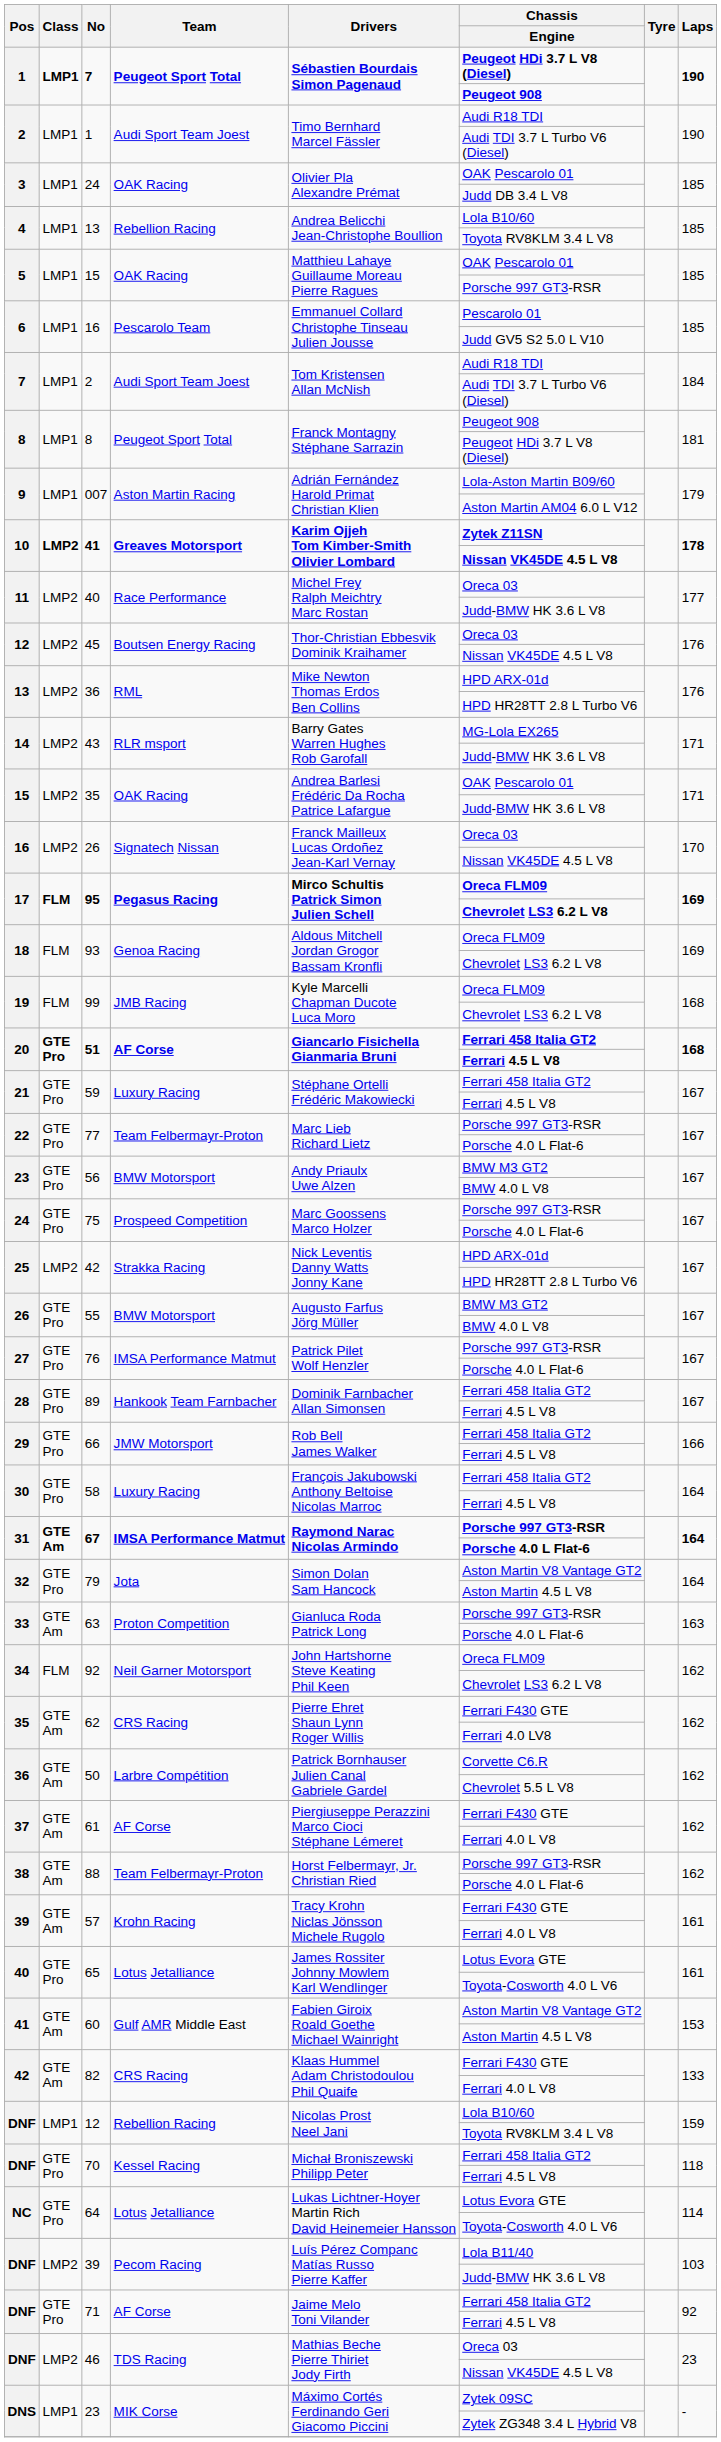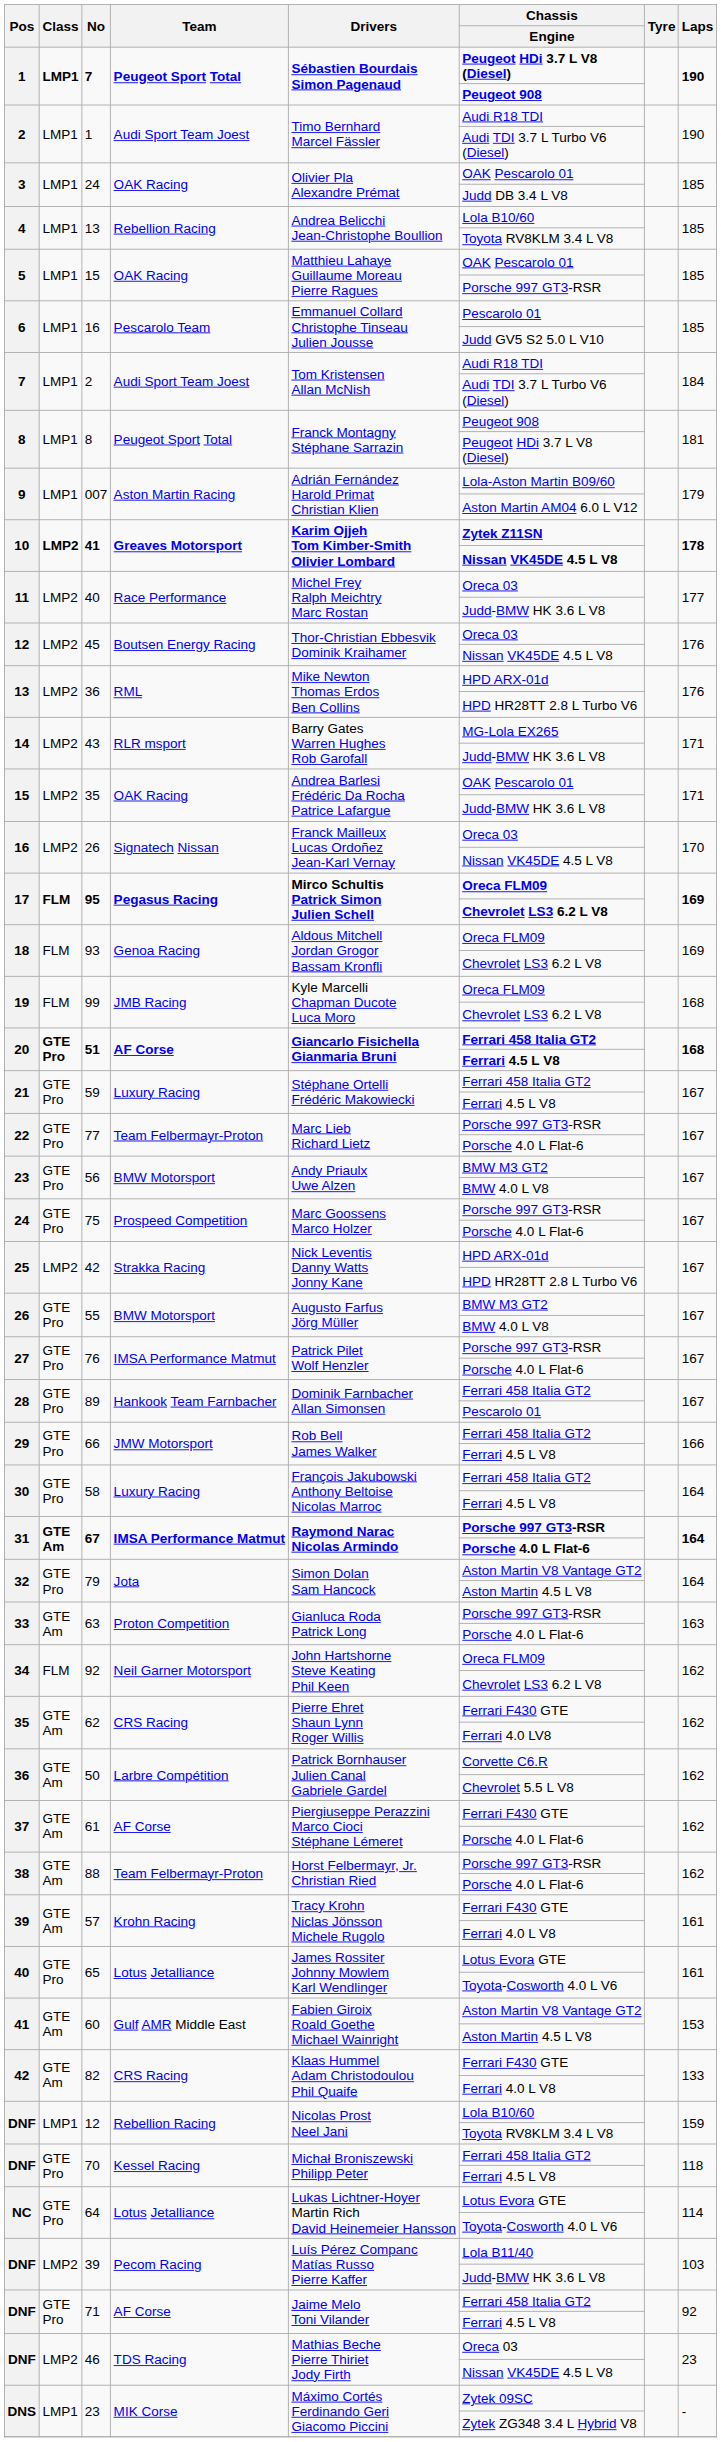(509, 1412) Ferrari 4.5 L V8 -> (502, 1412) Pescarolo 01
(509, 1839) Ferrari 4.0 L V8 -> (523, 1839) Porsche 4.0 L Flat-6
